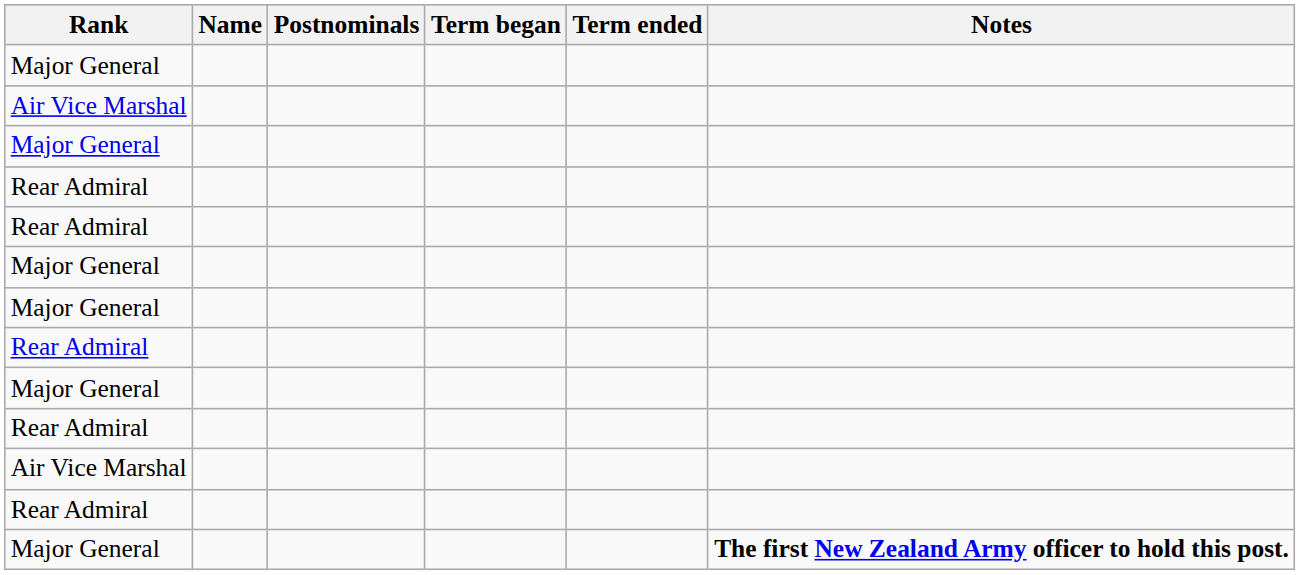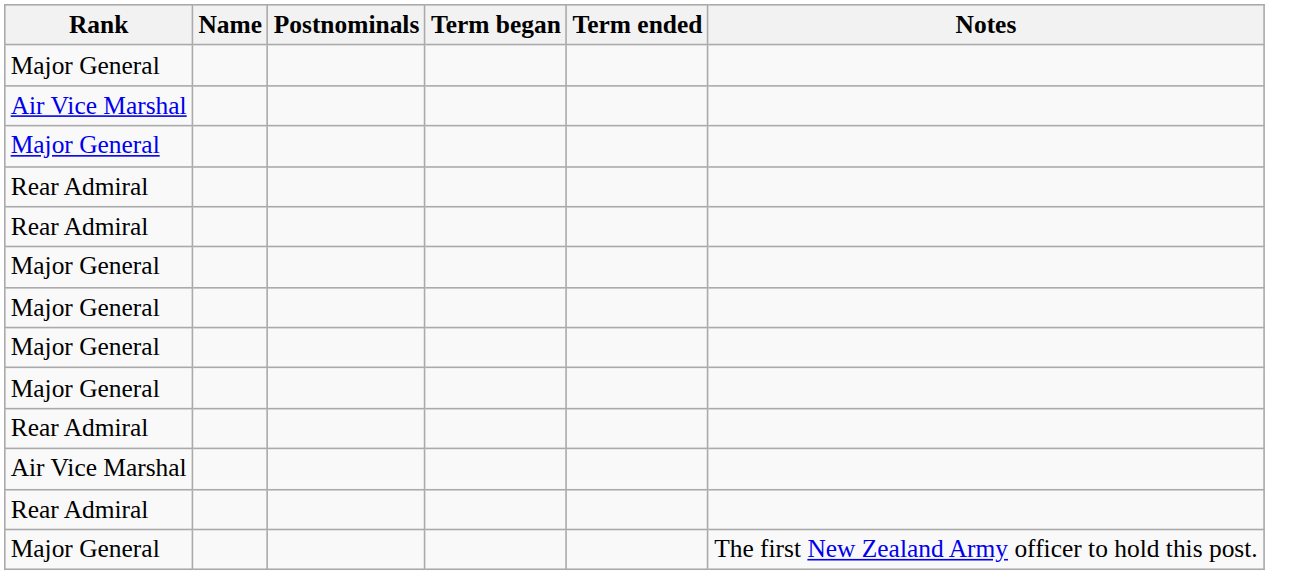(80, 347) Rear Admiral -> (85, 347) Major General
(1002, 549) bold -> (986, 549) normal
